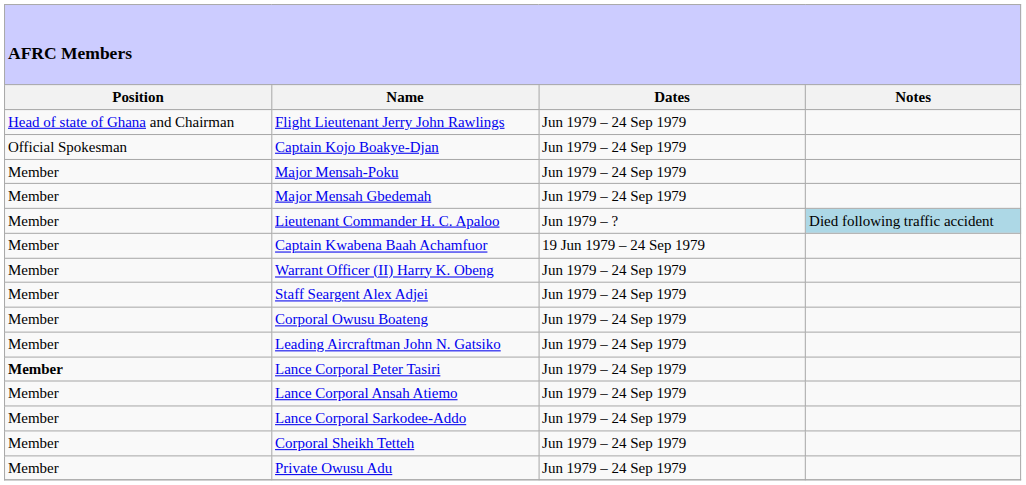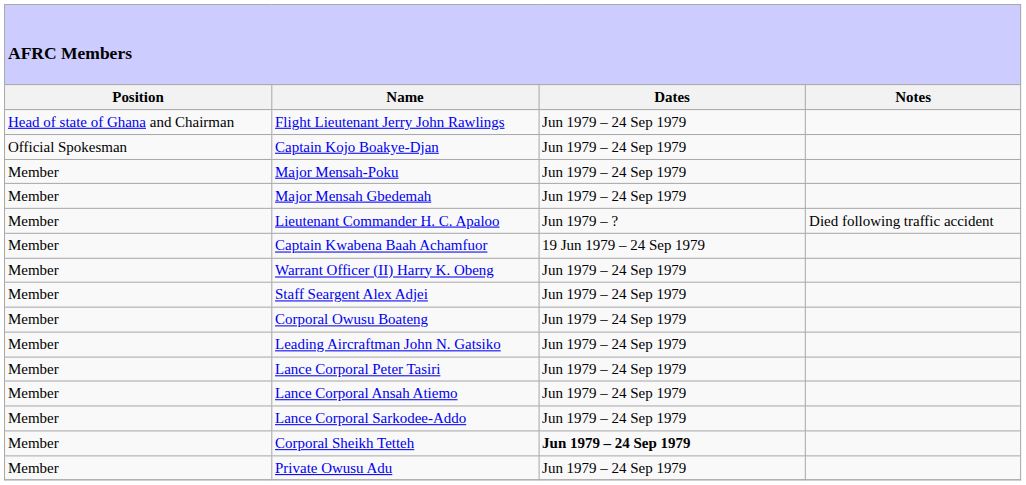(901, 221) lightblue background -> (901, 221) no background
(35, 369) bold -> (33, 369) normal
(614, 443) normal -> (616, 443) bold
